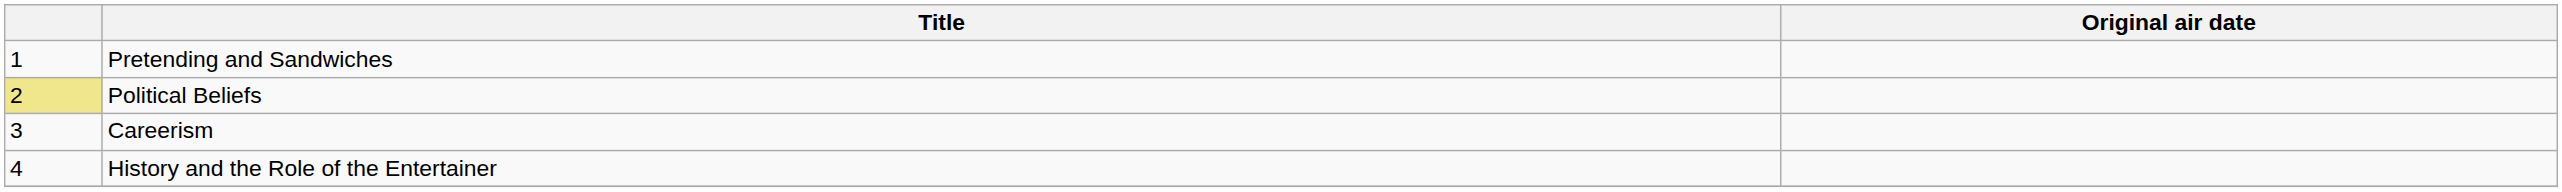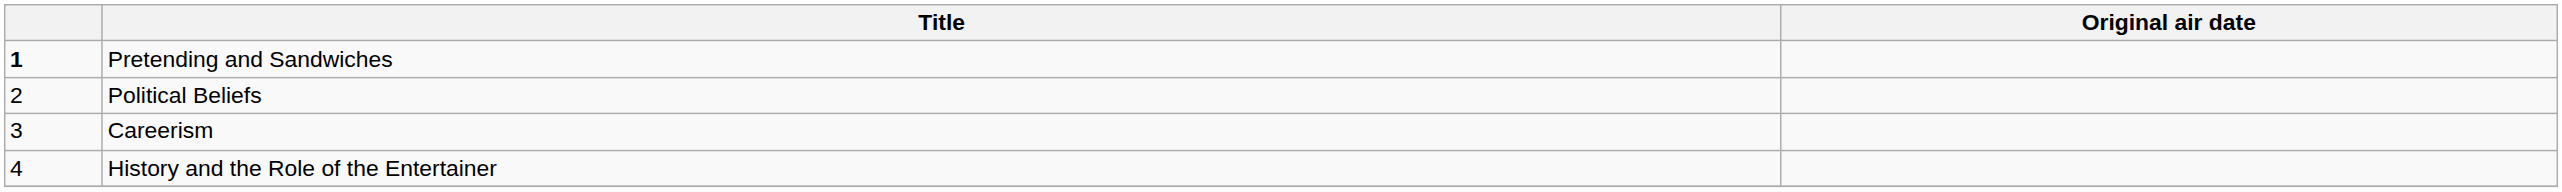(16, 58) normal -> (16, 58) bold
(16, 95) khaki background -> (16, 95) no background
